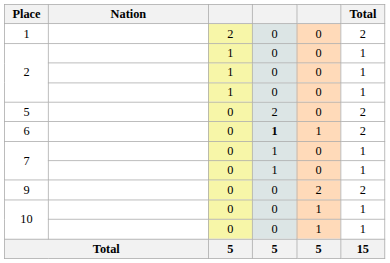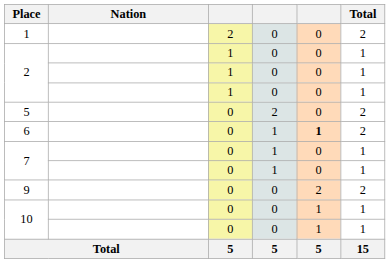(275, 131) bold -> (275, 131) normal
(319, 131) normal -> (319, 131) bold
